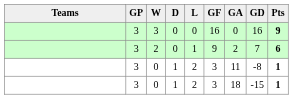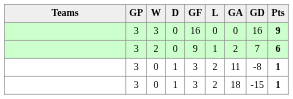columns swapped: (194, 13) <-> (214, 13)
